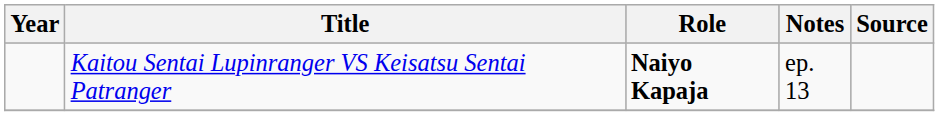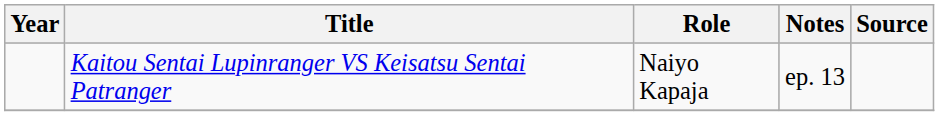(670, 76) bold -> (674, 76) normal
